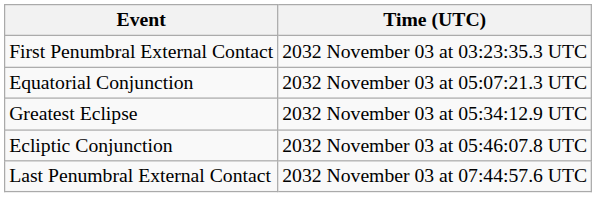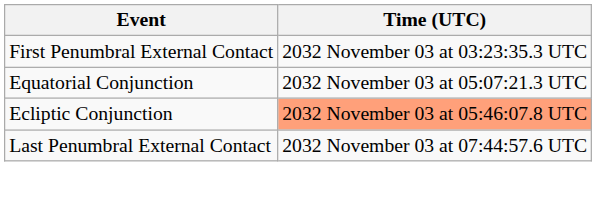- row: (73, 113)
(435, 144) no background -> (435, 113) lightsalmon background
